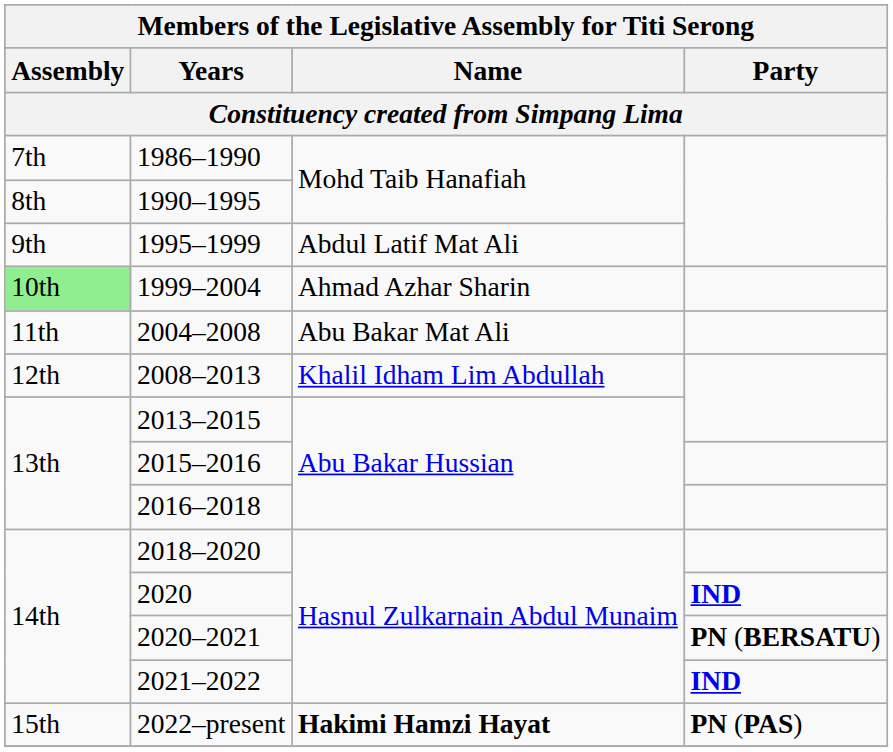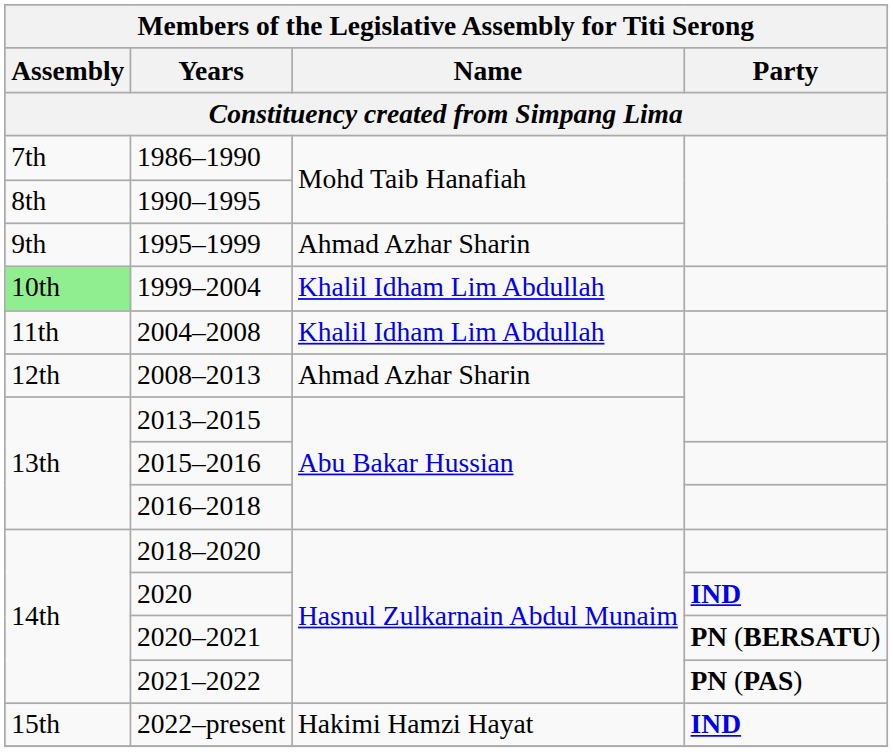(408, 244) Abdul Latif Mat Ali -> (414, 244) Ahmad Azhar Sharin
(414, 288) Ahmad Azhar Sharin -> (451, 288) Khalil Idham Lim Abdullah
(404, 331) Abu Bakar Mat Ali -> (451, 331) Khalil Idham Lim Abdullah
(451, 375) Khalil Idham Lim Abdullah -> (414, 375) Ahmad Azhar Sharin
(716, 680) IND -> (746, 680) PN (PAS)
(424, 724) bold -> (416, 724) normal
(746, 724) PN (PAS) -> (716, 724) IND
